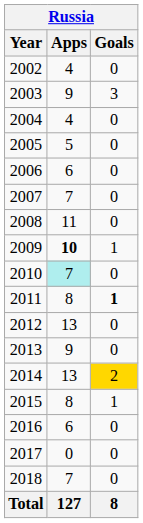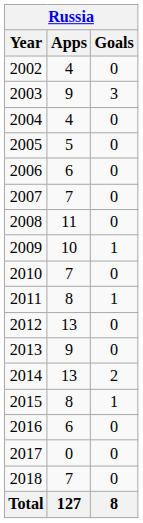(69, 247) bold -> (69, 247) normal
(69, 273) paleturquoise background -> (69, 273) no background
(114, 299) bold -> (114, 299) normal
(114, 376) gold background -> (114, 376) no background
